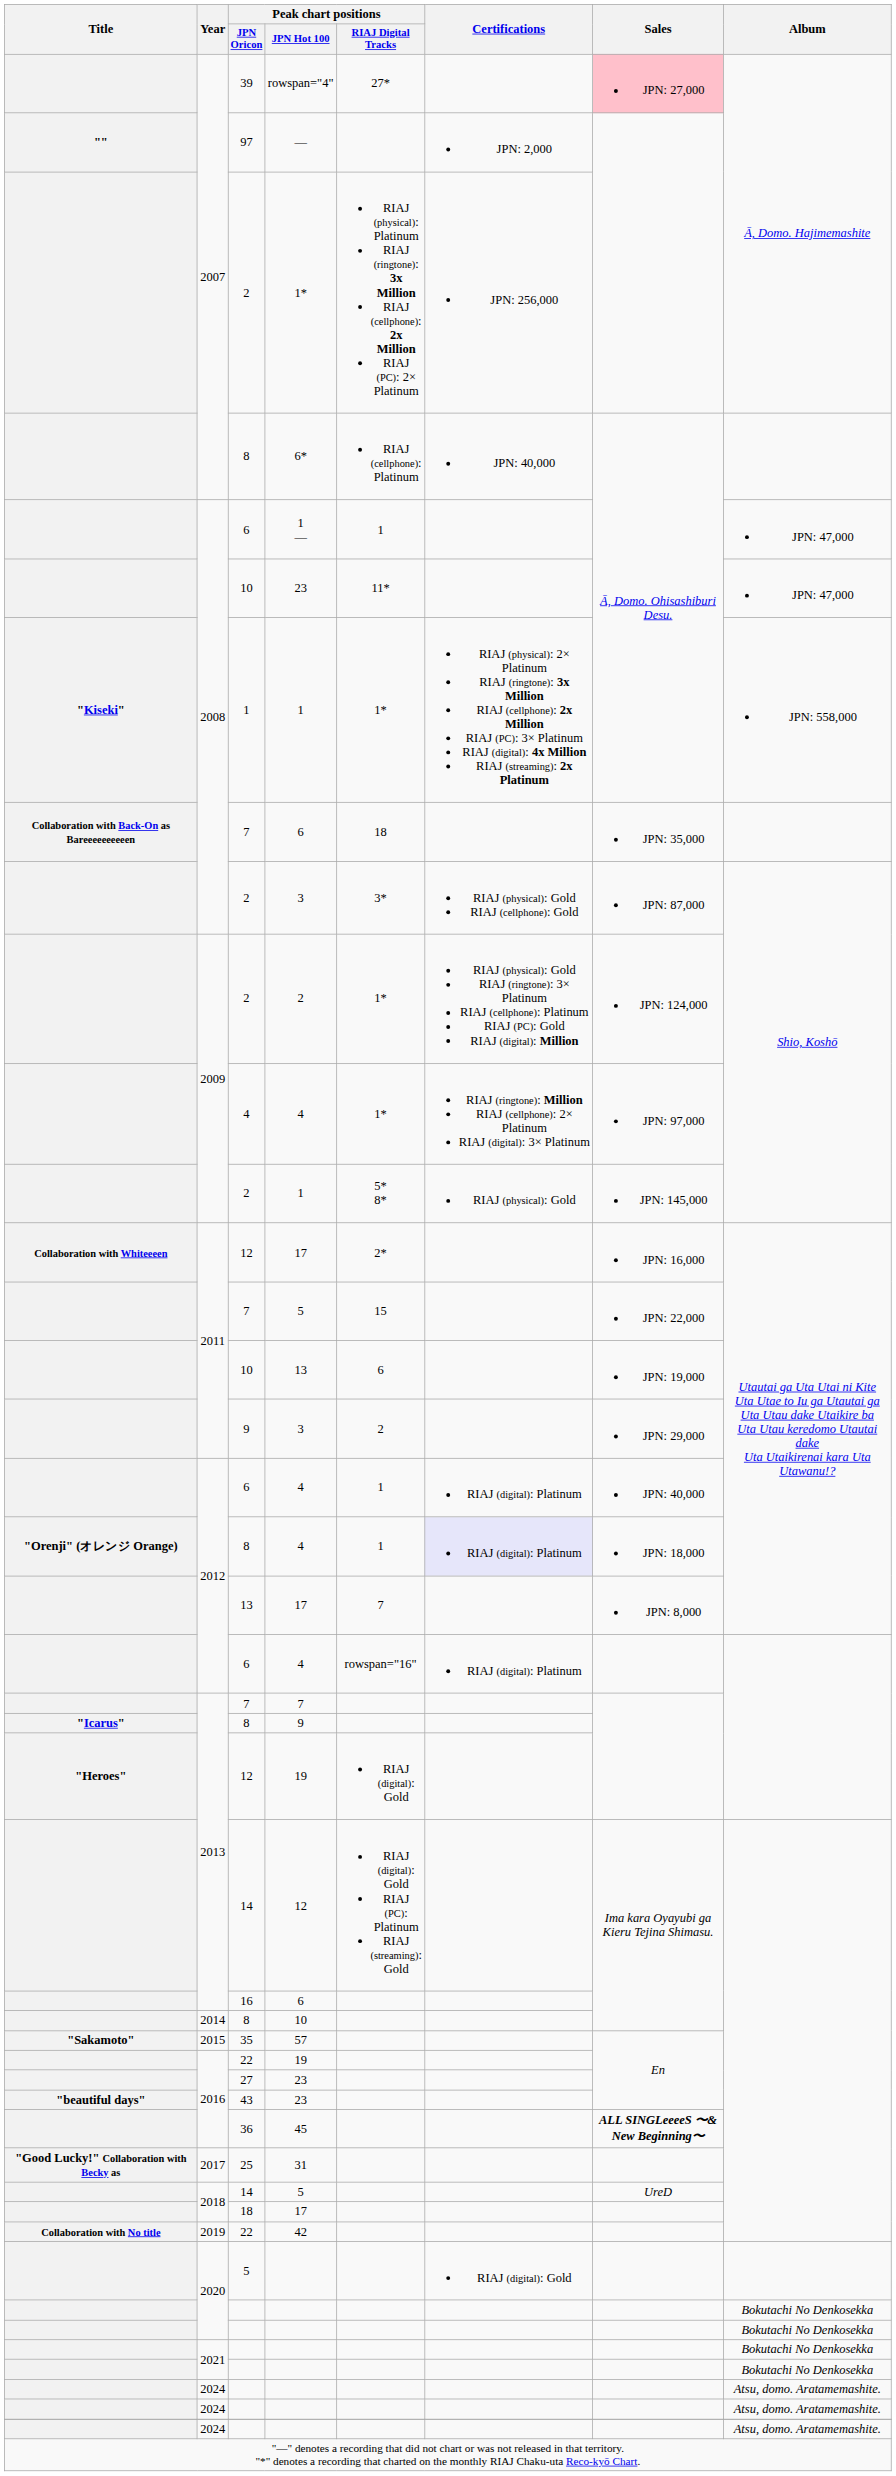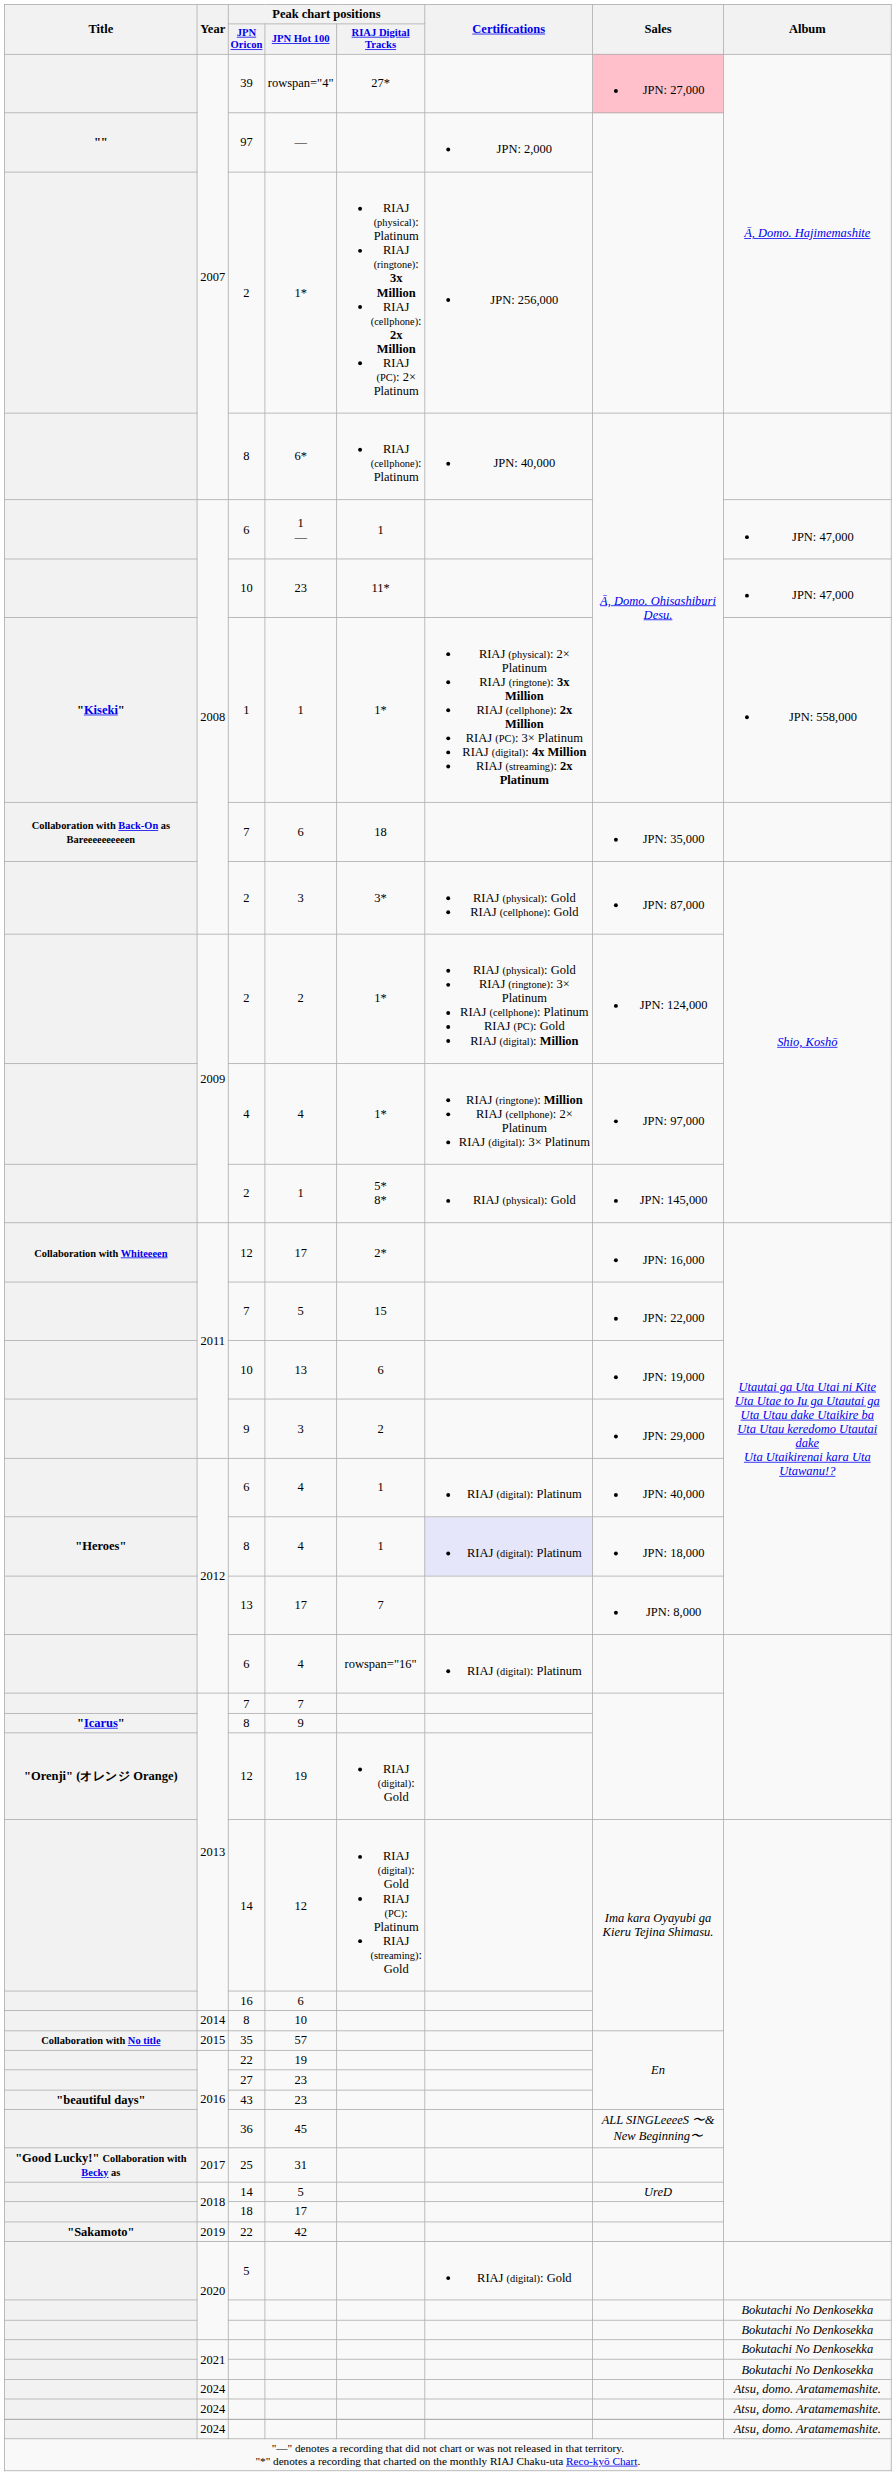(101, 1546) "Orenji" (オレンジ Orange) -> (101, 1546) "Heroes"
(101, 1776) "Heroes" -> (101, 1776) "Orenji" (オレンジ Orange)
(101, 2040) "Sakamoto" -> (101, 2041) Collaboration with No title
(658, 2128) bold -> (658, 2128) normal
(101, 2232) Collaboration with No title -> (101, 2231) "Sakamoto"
